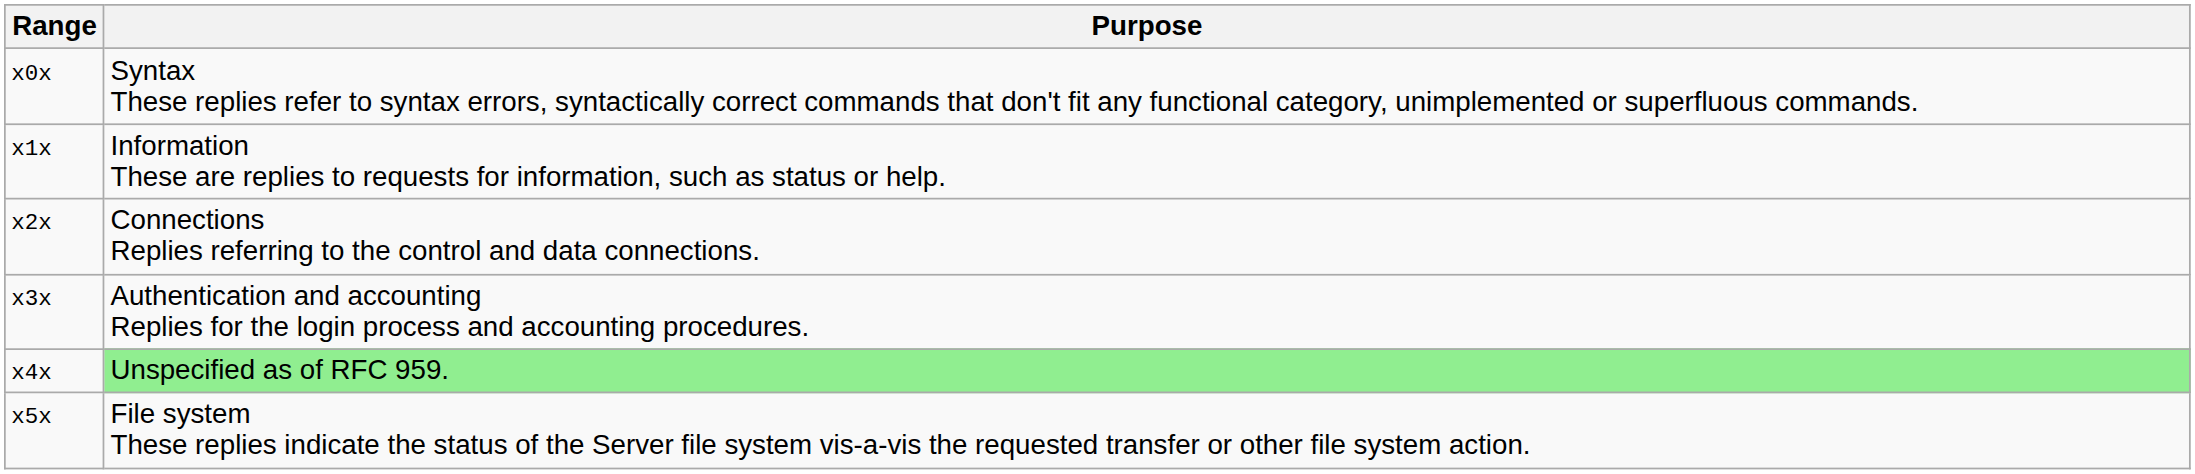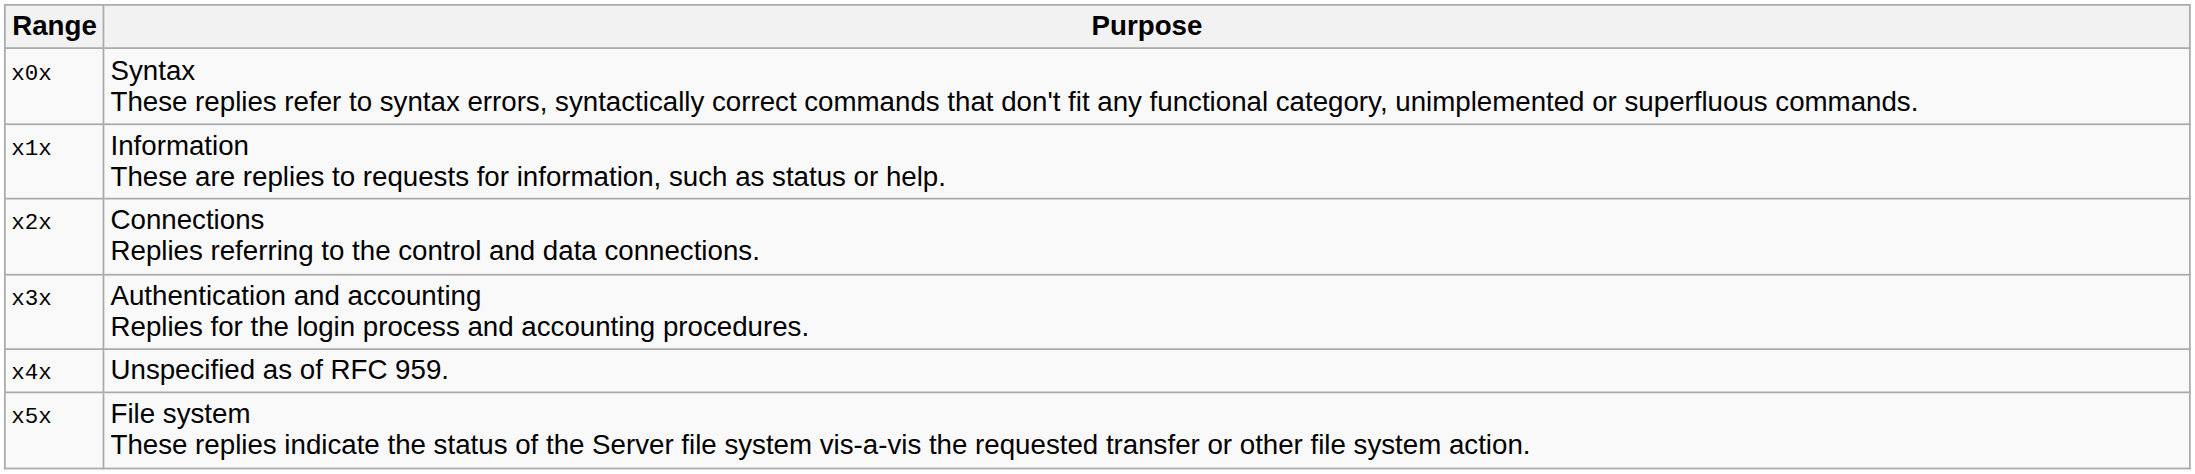(280, 370) lightgreen background -> (280, 370) no background
